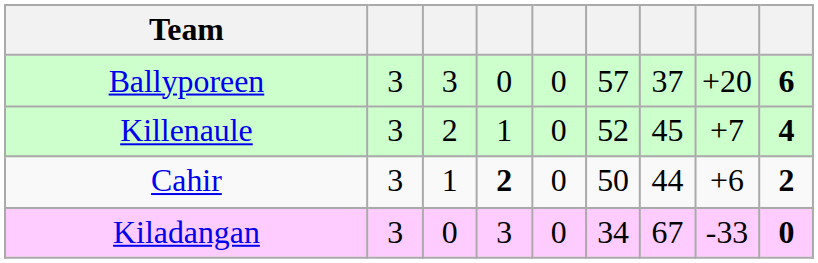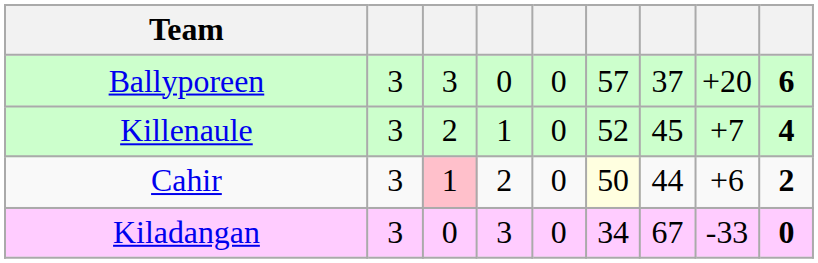(450, 181) no background -> (450, 181) pink background
(504, 181) bold -> (504, 181) normal
(613, 181) no background -> (613, 181) lightyellow background
